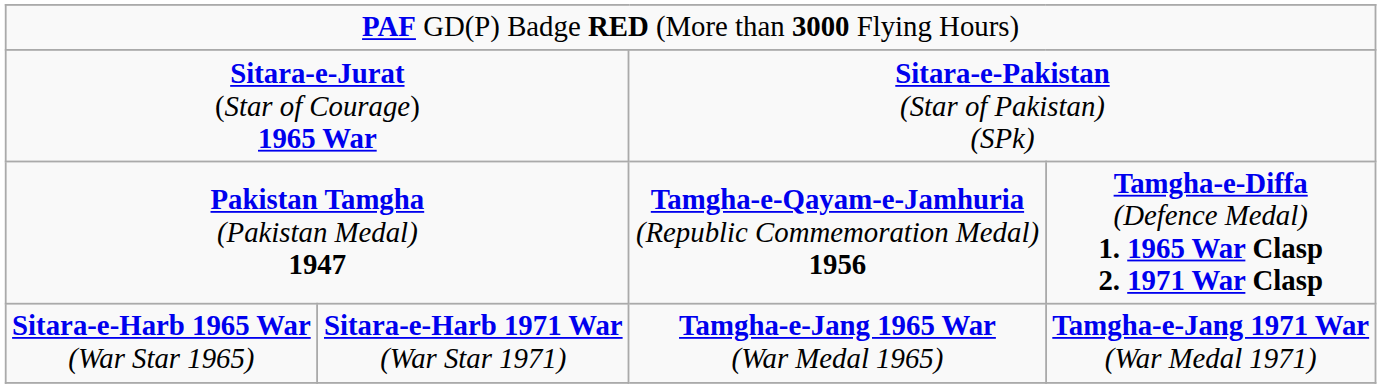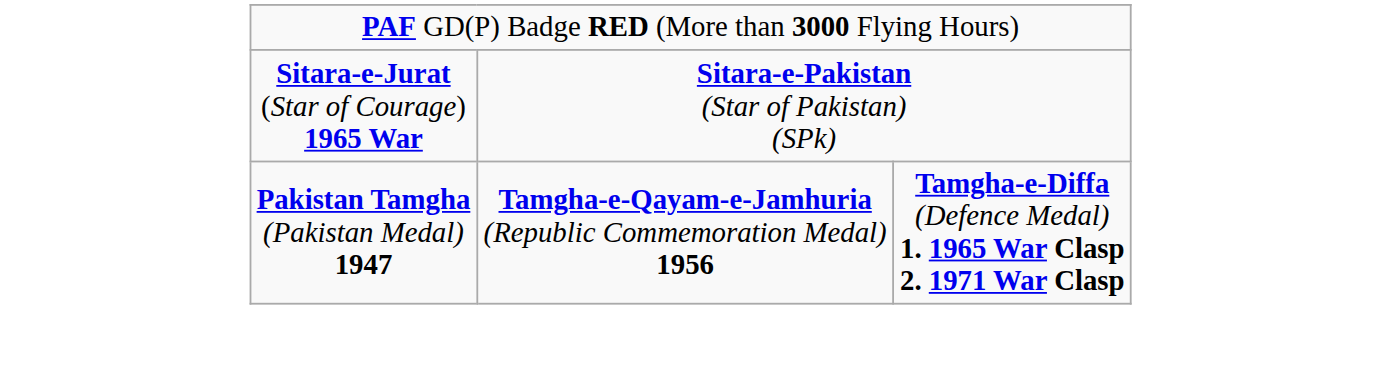- row: (161, 342)
